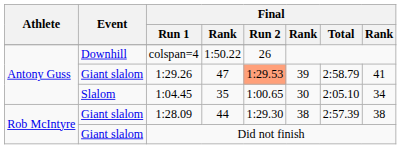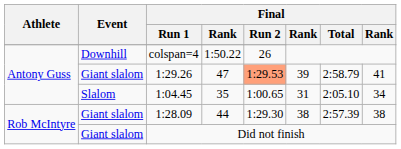(303, 94) 30 -> (303, 94) 31
